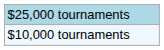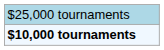(69, 35) normal -> (72, 35) bold
